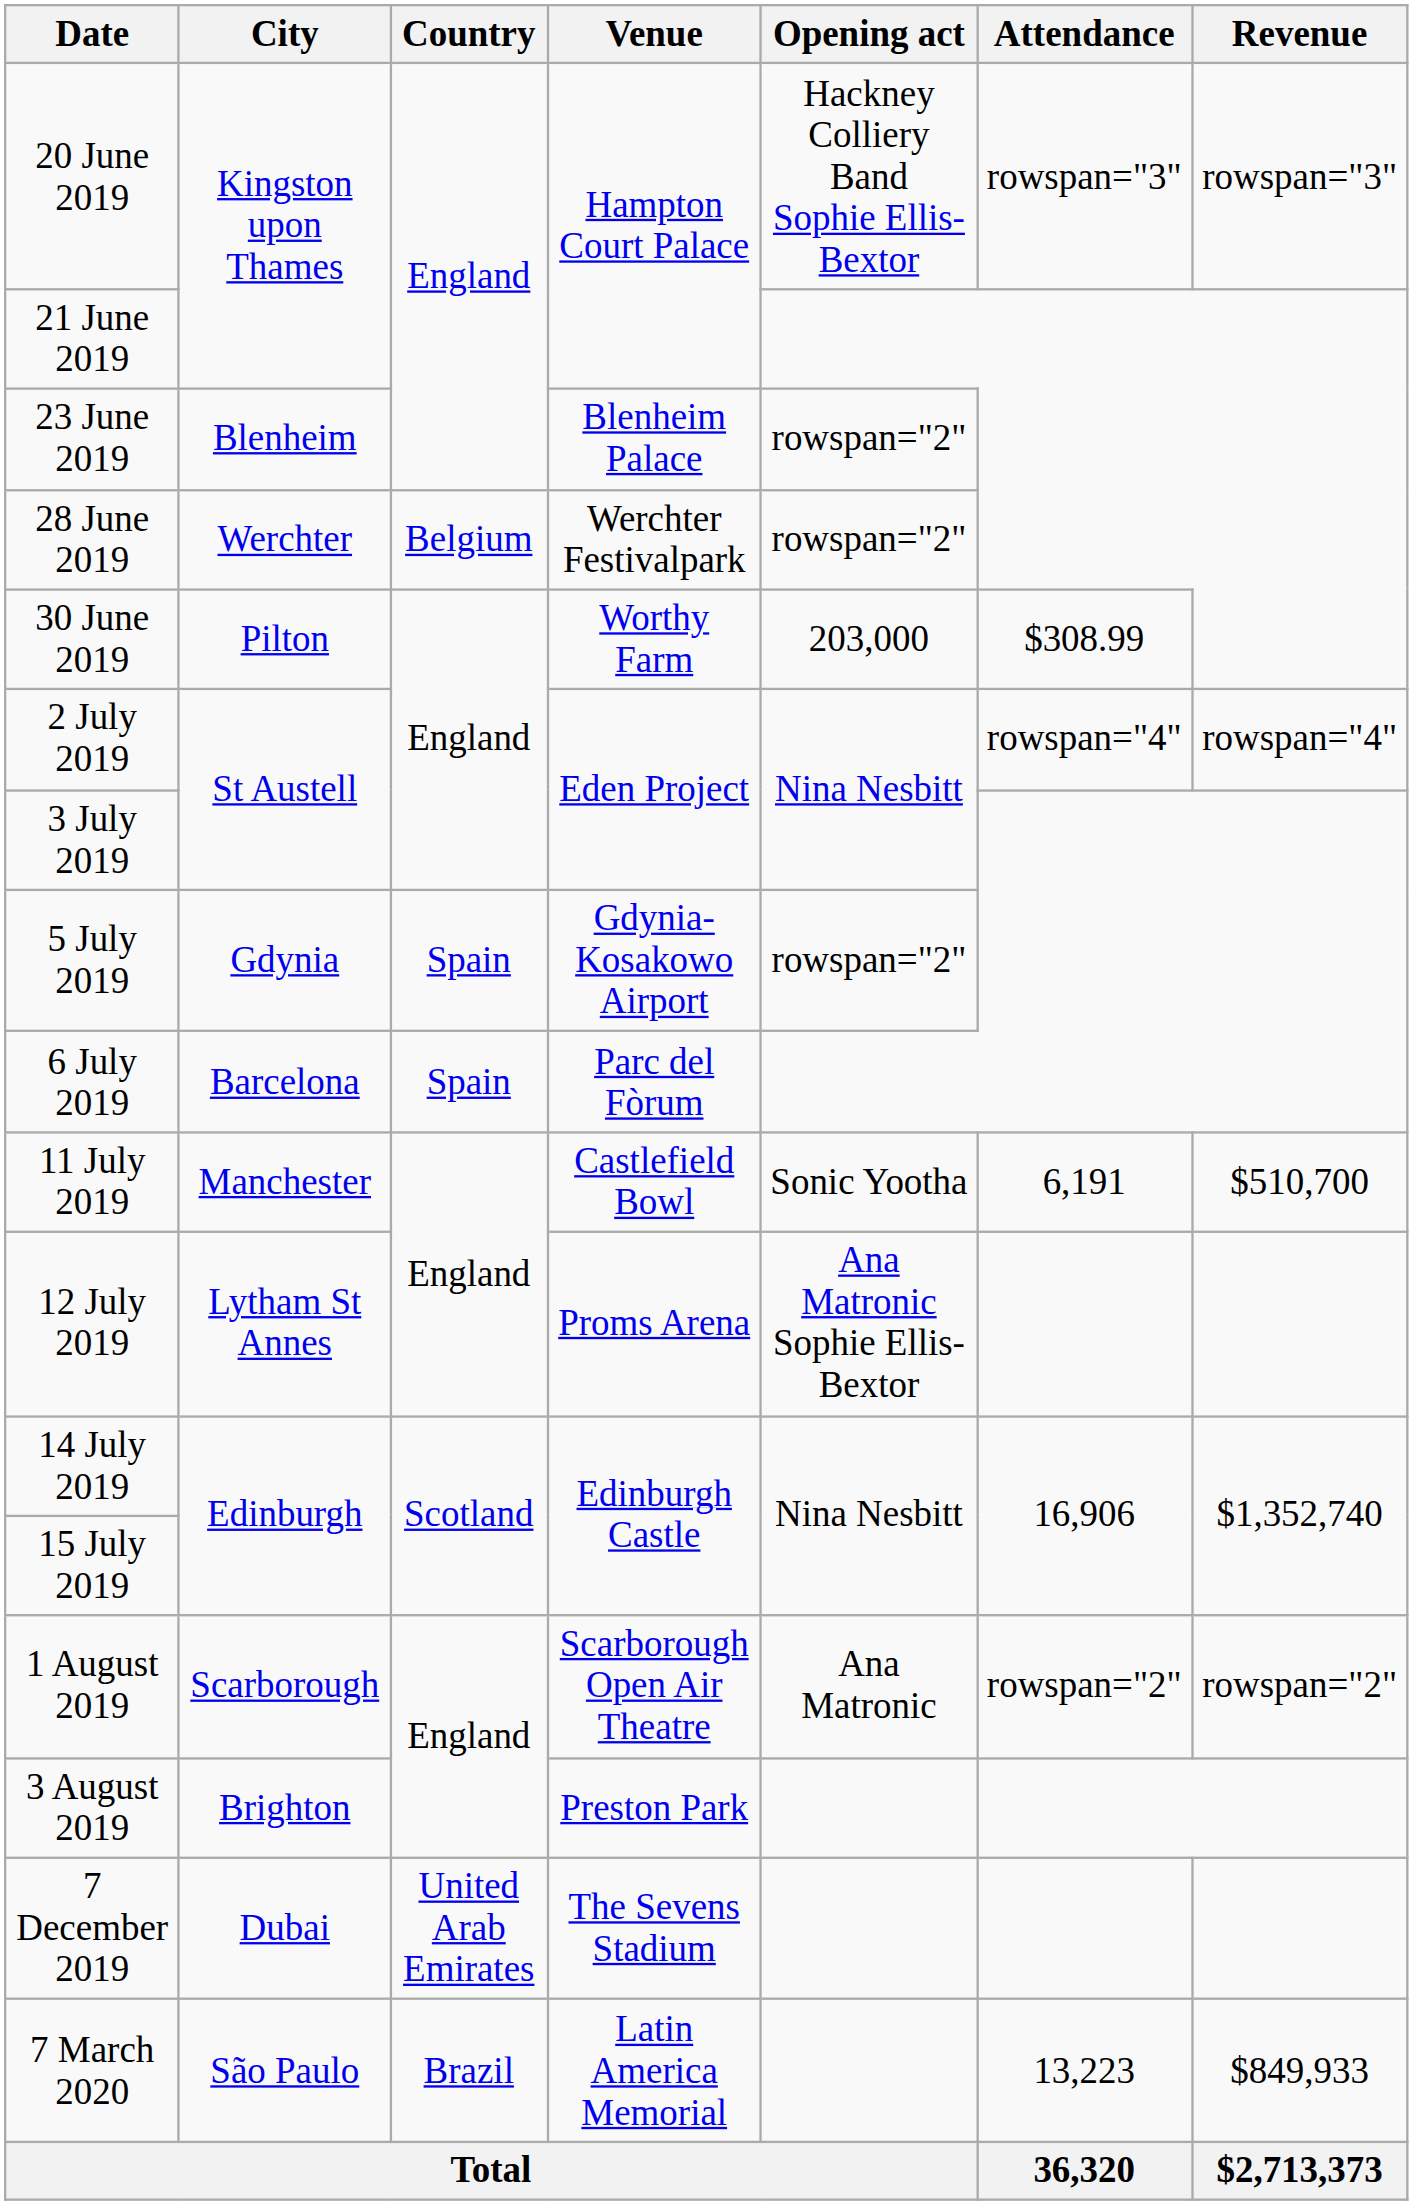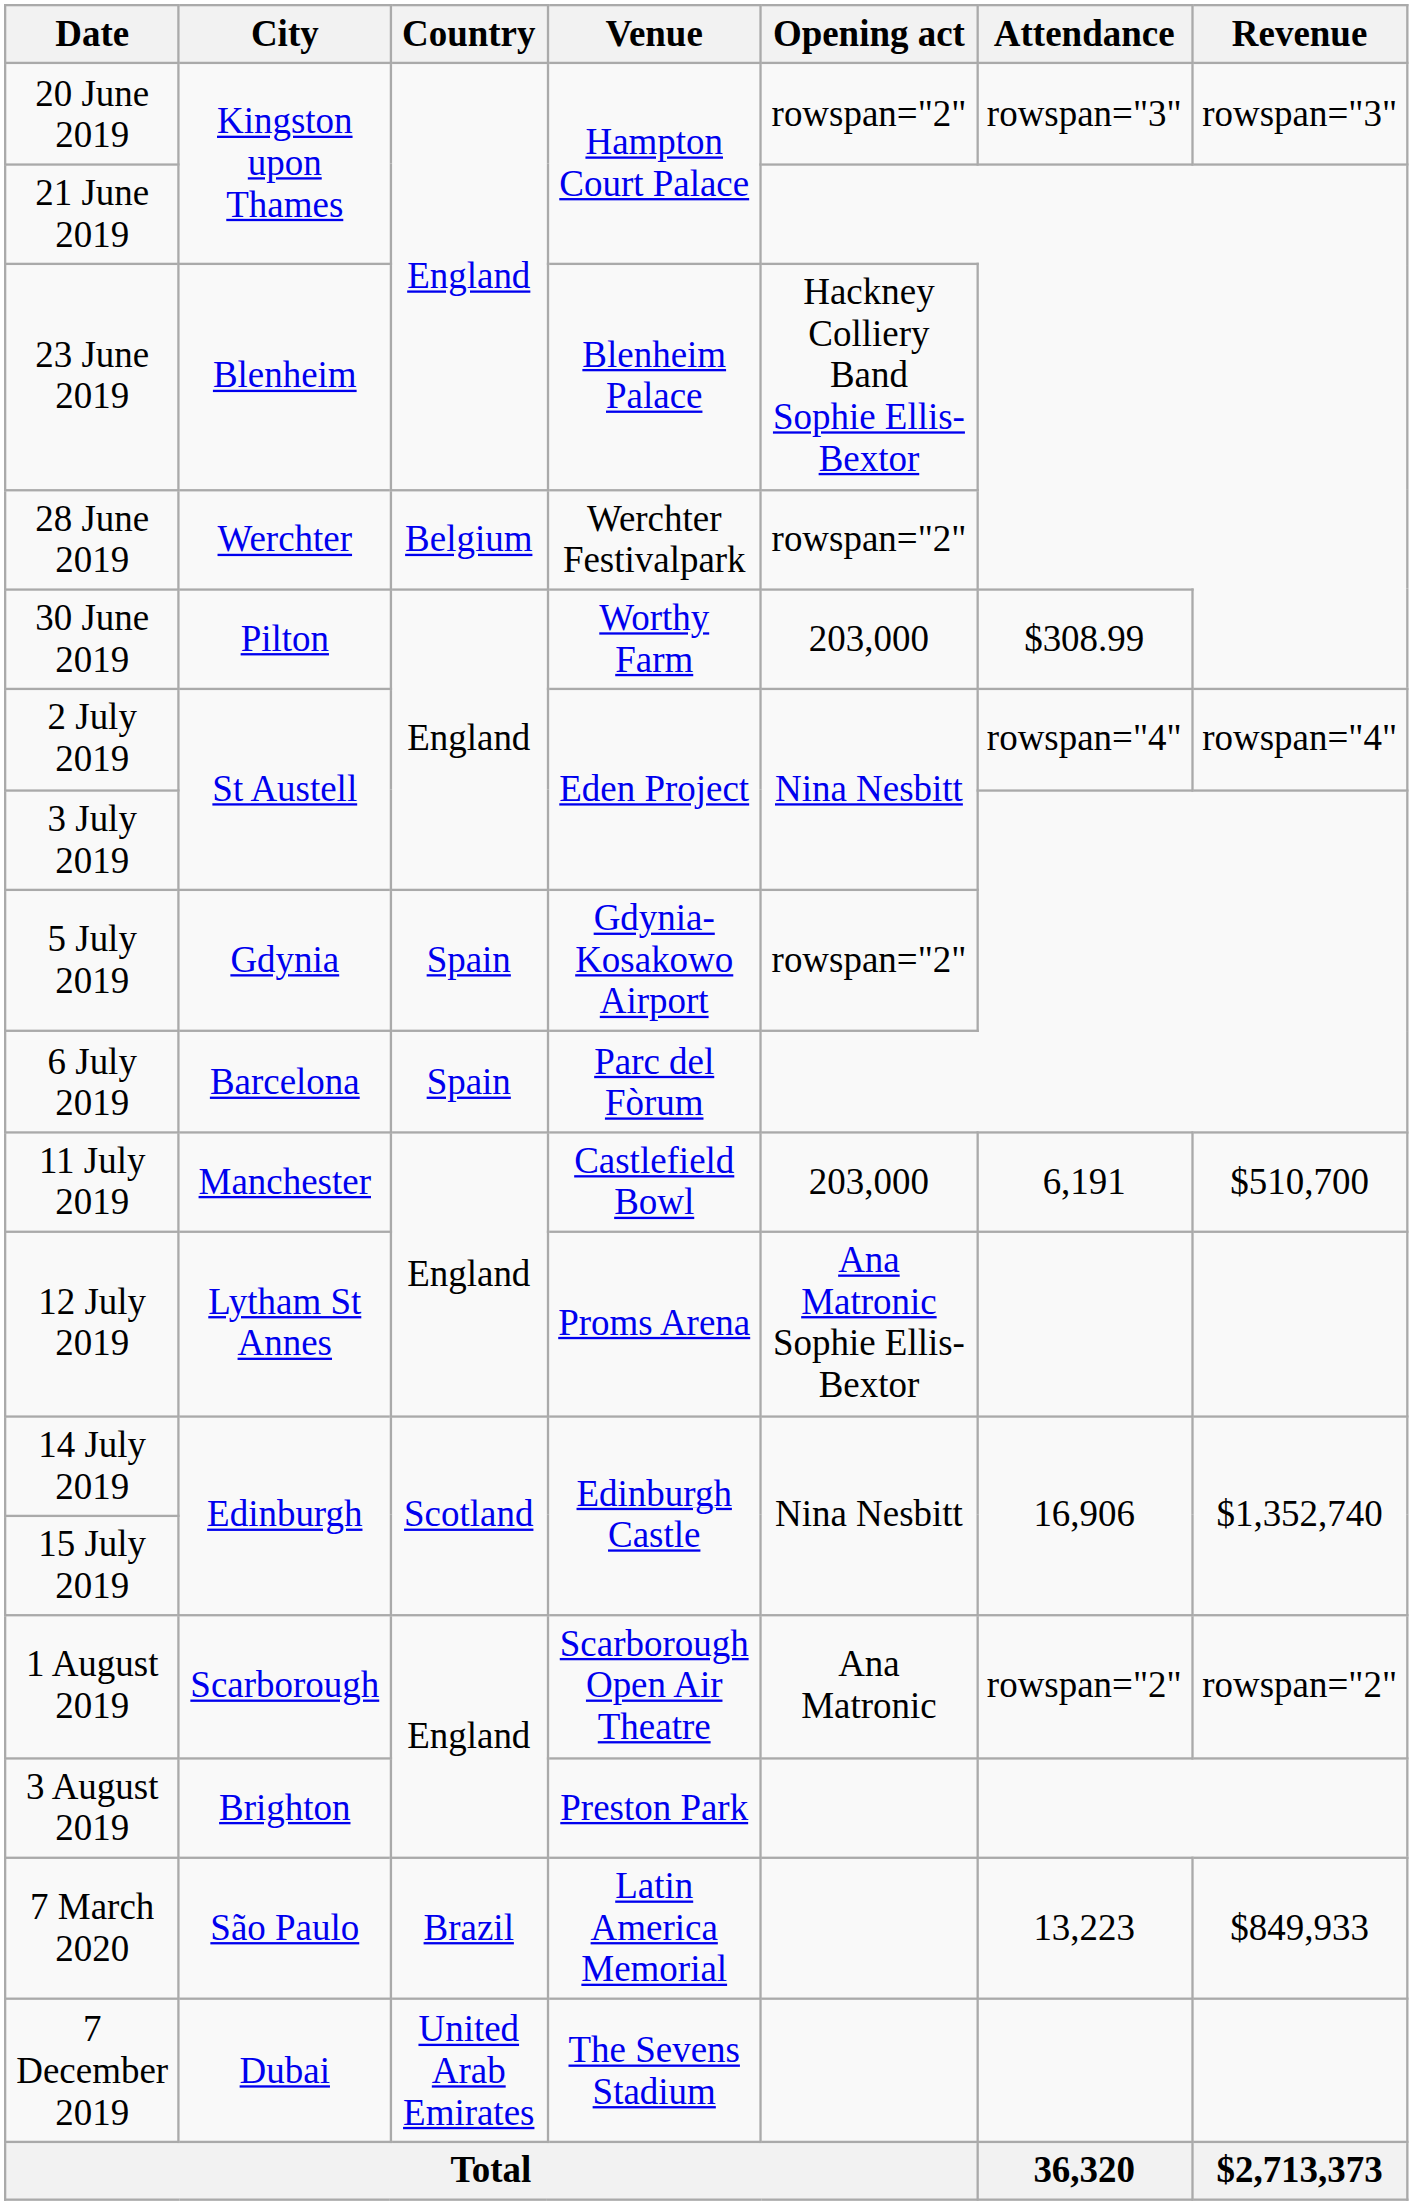(869, 175) Hackney Colliery Band Sophie Ellis-Bextor -> (869, 113) rowspan="2"
(869, 438) rowspan="2" -> (869, 375) Hackney Colliery Band Sophie Ellis-Bextor
(869, 1181) Sonic Yootha -> (869, 1181) 203,000
rows swapped: (92, 1928) <-> (92, 2069)
